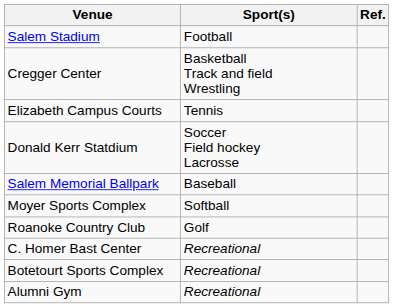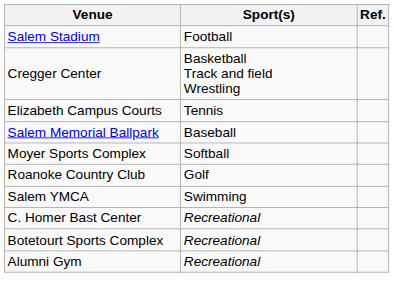- row: (73, 147)
+ row: (48, 196)
